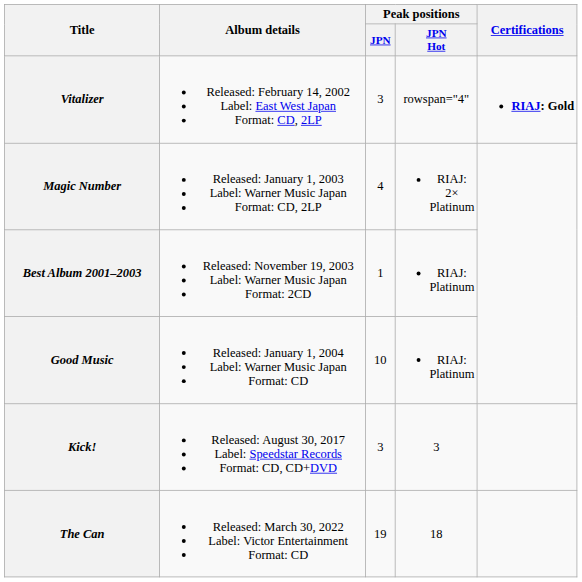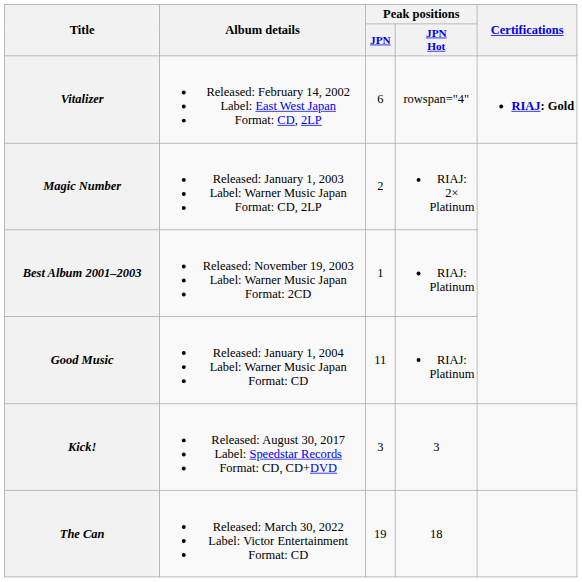(380, 99) 3 -> (380, 99) 6
(380, 186) 4 -> (380, 186) 2
(380, 360) 10 -> (380, 360) 11
